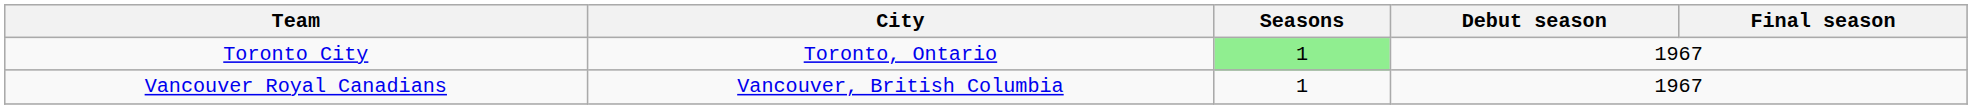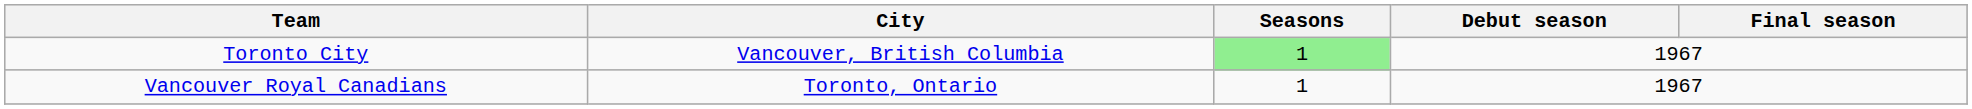(900, 54) Toronto, Ontario -> (900, 54) Vancouver, British Columbia
(900, 87) Vancouver, British Columbia -> (900, 87) Toronto, Ontario
